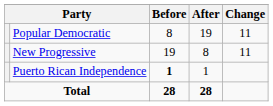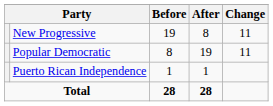rows swapped: (62, 33) <-> (54, 52)
(169, 71) bold -> (169, 71) normal
